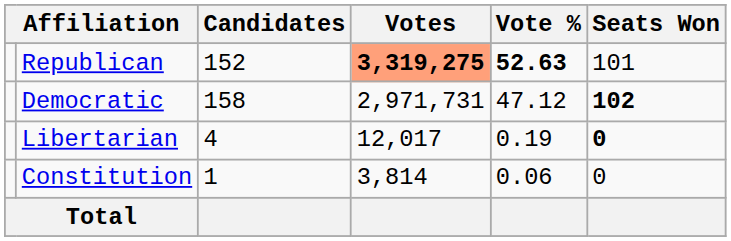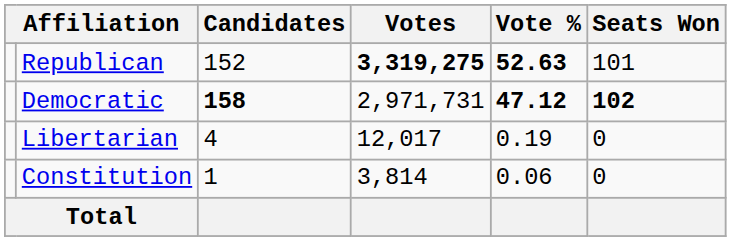(421, 63) lightsalmon background -> (421, 63) no background
(225, 101) normal -> (225, 101) bold
(531, 101) normal -> (531, 101) bold
(599, 140) bold -> (599, 140) normal
